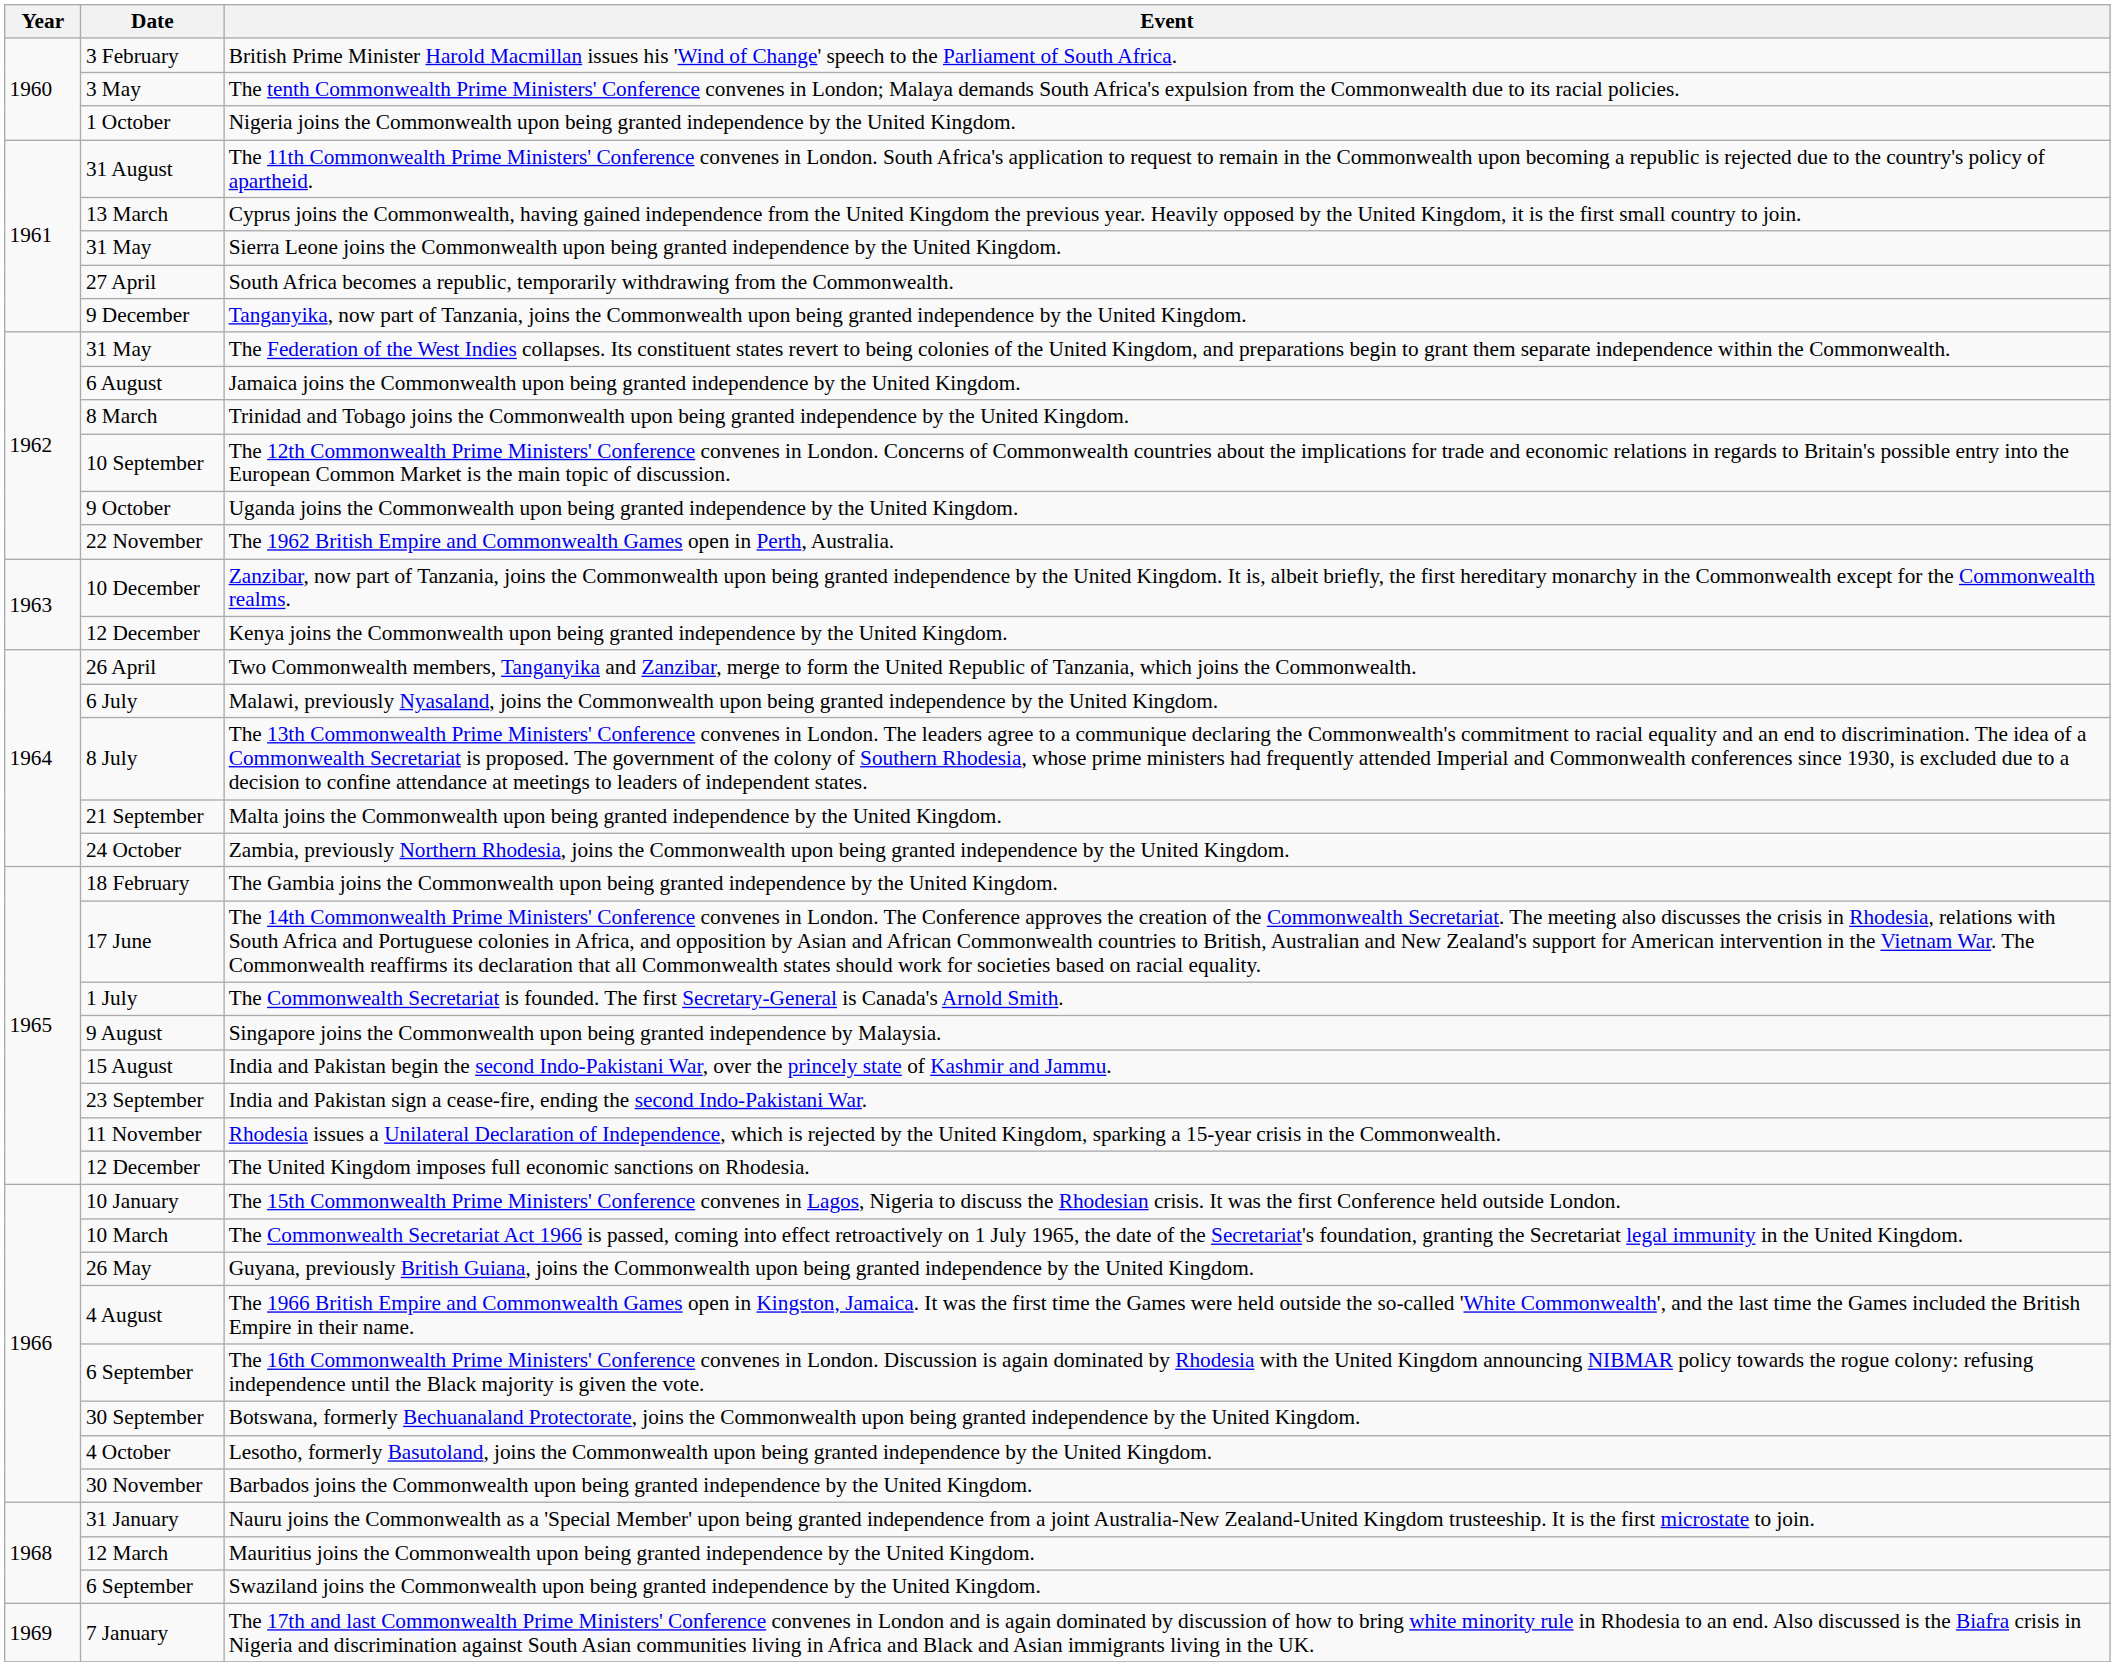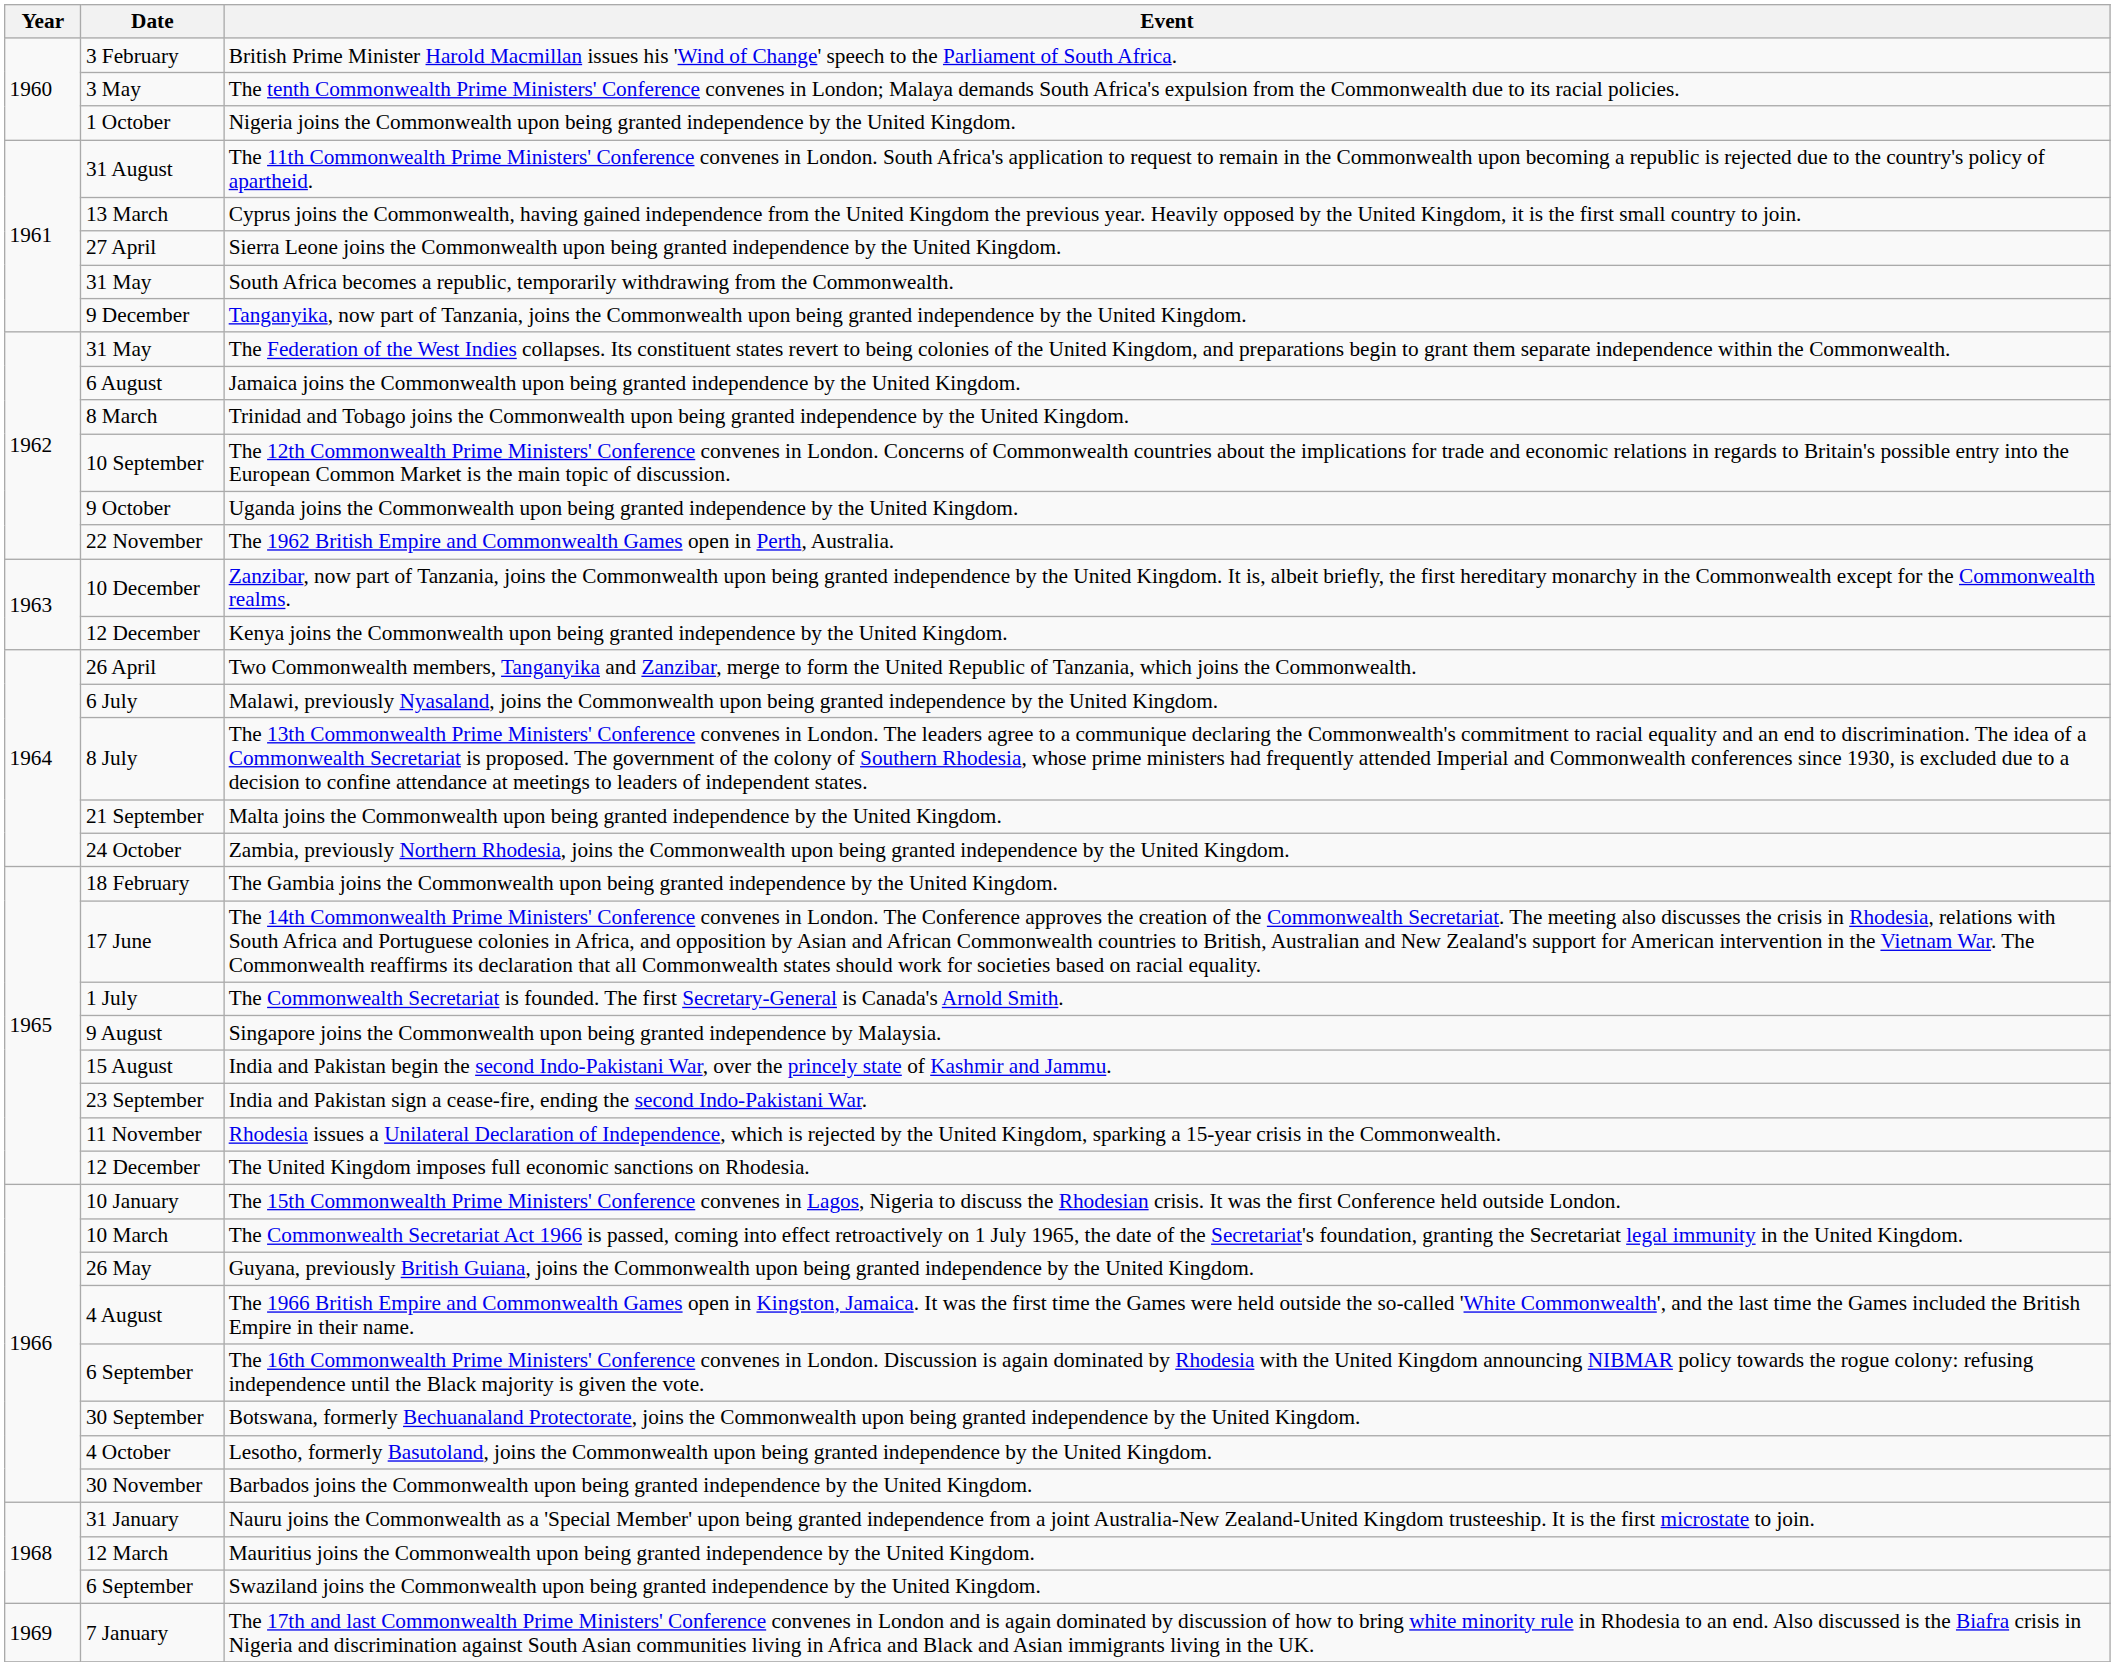(119, 247) 31 May -> (121, 247) 27 April
(121, 281) 27 April -> (119, 281) 31 May
